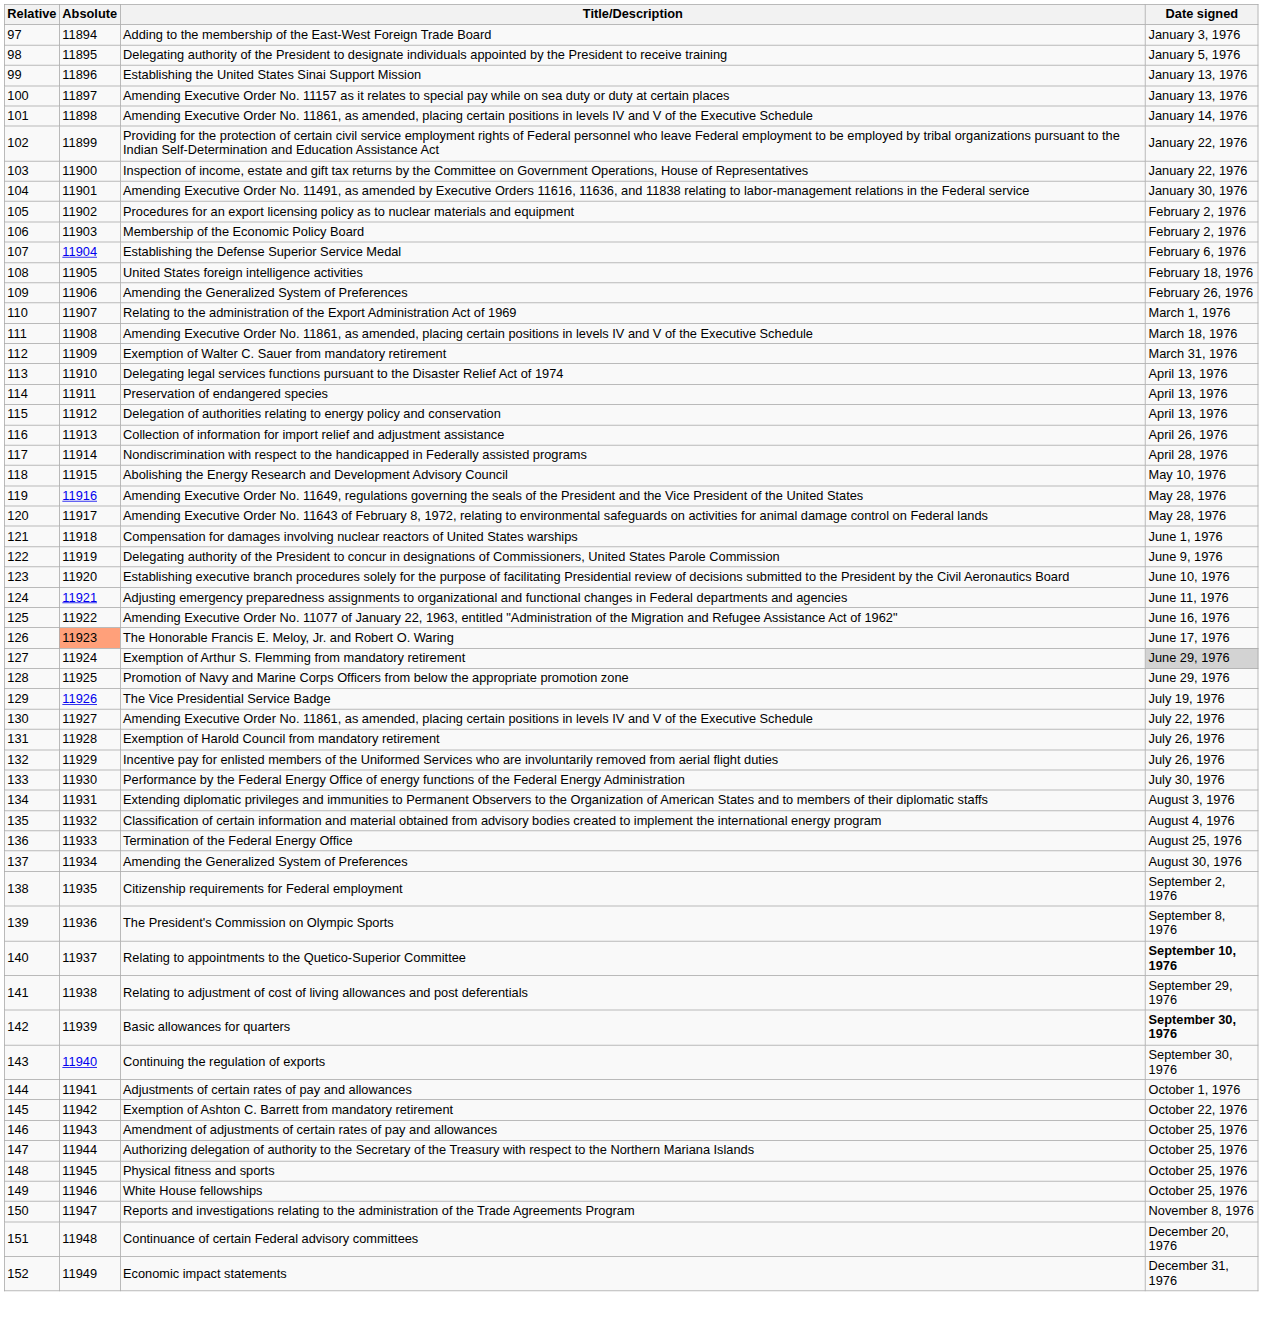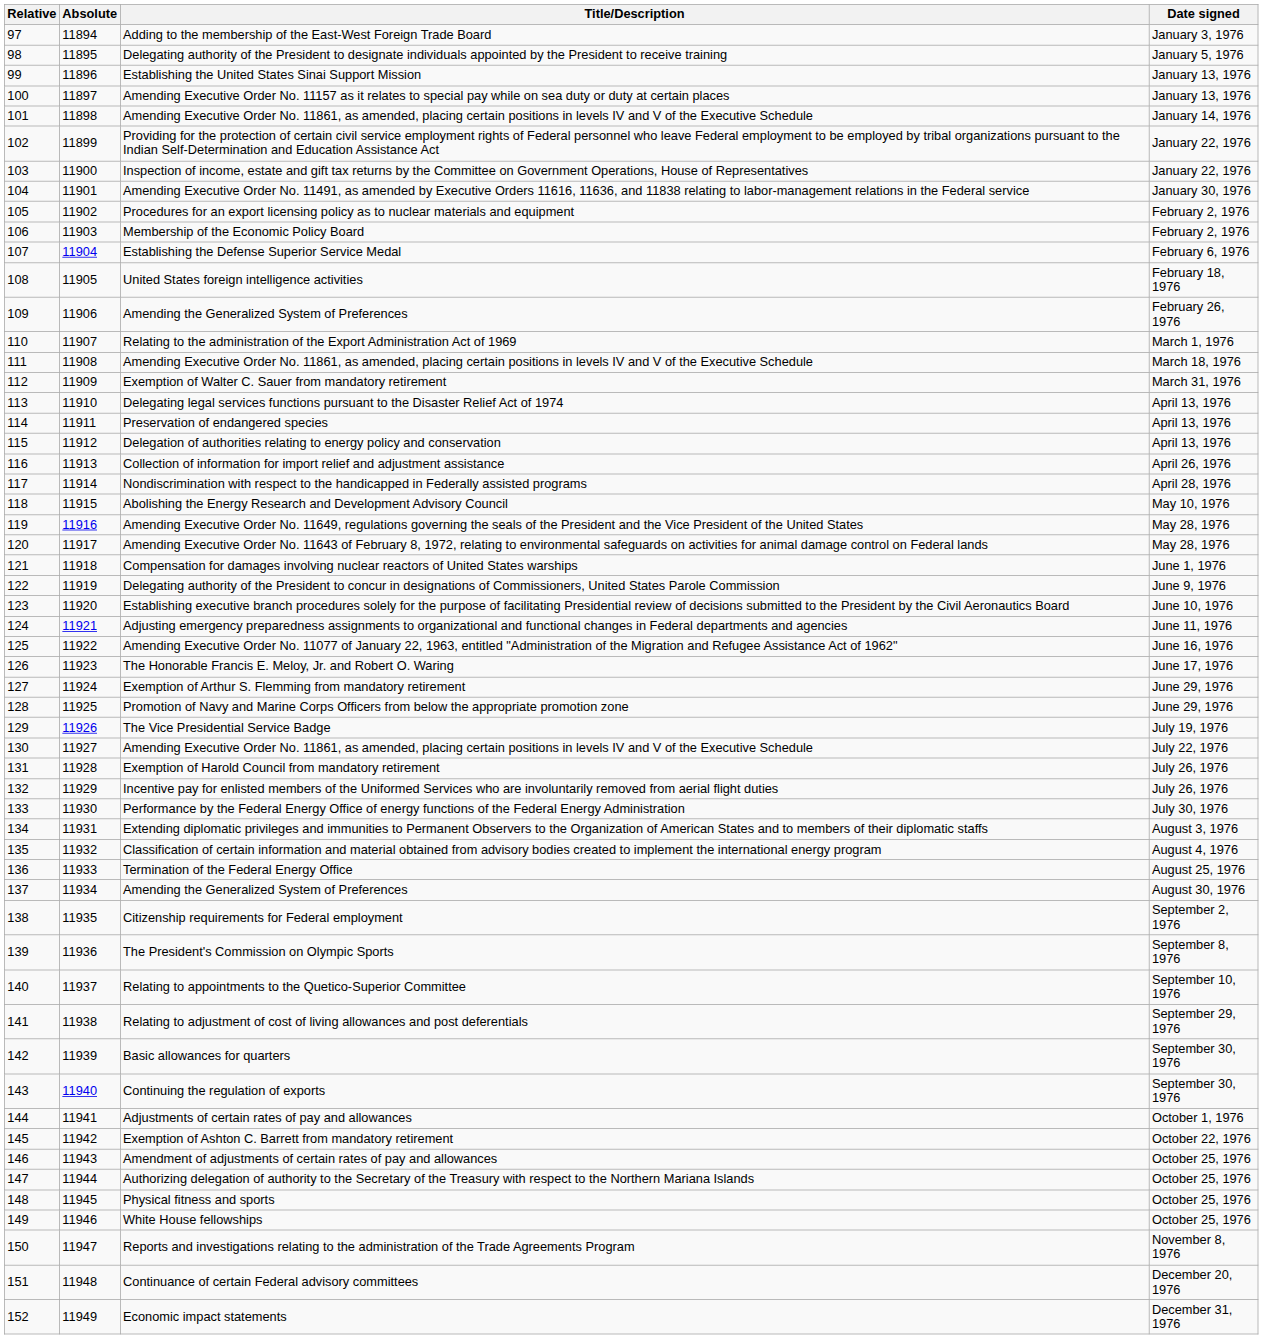(80, 638) lightsalmon background -> (80, 666) no background
(1189, 658) lightgrey background -> (1193, 687) no background
(1192, 958) bold -> (1194, 987) normal
(1192, 1027) bold -> (1194, 1056) normal
